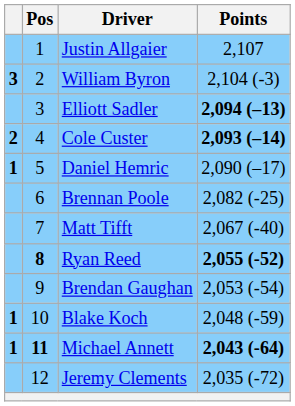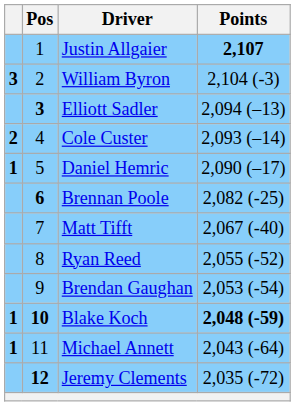(243, 49) normal -> (243, 49) bold
(40, 109) normal -> (40, 109) bold
(243, 109) bold -> (243, 109) normal
(243, 138) bold -> (243, 138) normal
(40, 198) normal -> (40, 198) bold
(40, 258) bold -> (40, 258) normal
(243, 258) bold -> (243, 258) normal
(40, 317) normal -> (40, 317) bold
(243, 317) normal -> (243, 317) bold
(40, 347) bold -> (40, 347) normal
(243, 347) bold -> (243, 347) normal
(40, 377) normal -> (40, 377) bold
